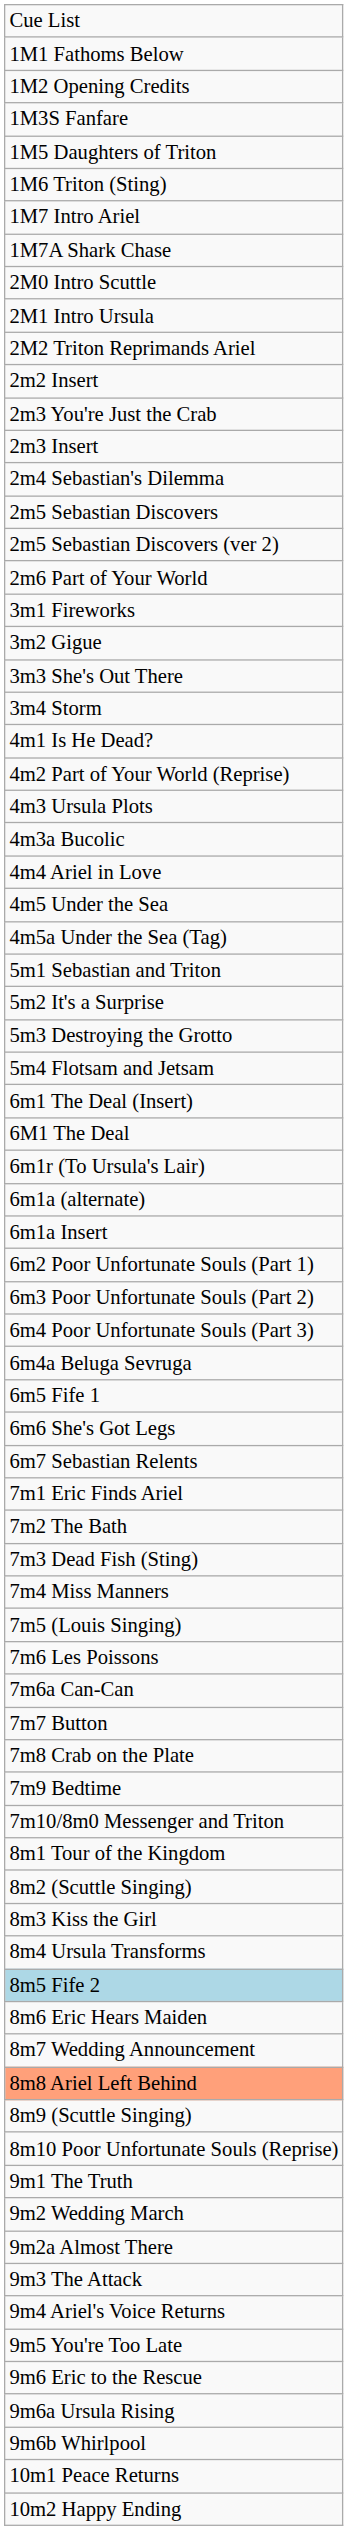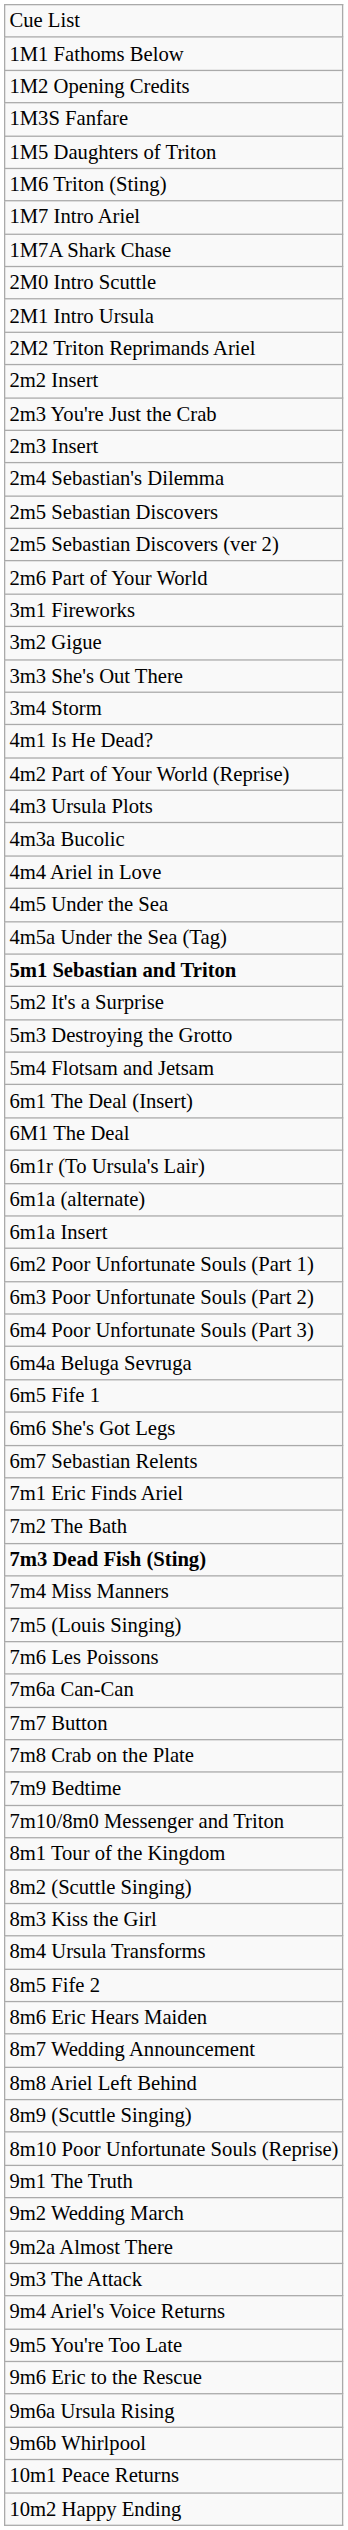(115, 970) normal -> (123, 970) bold
(104, 1559) normal -> (108, 1559) bold
(55, 1984) lightblue background -> (55, 1984) no background
(103, 2083) lightsalmon background -> (103, 2083) no background
